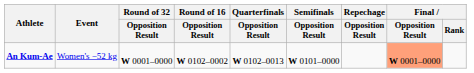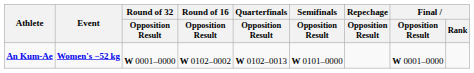(87, 56) normal -> (88, 56) bold
(415, 61) lightsalmon background -> (418, 61) no background
